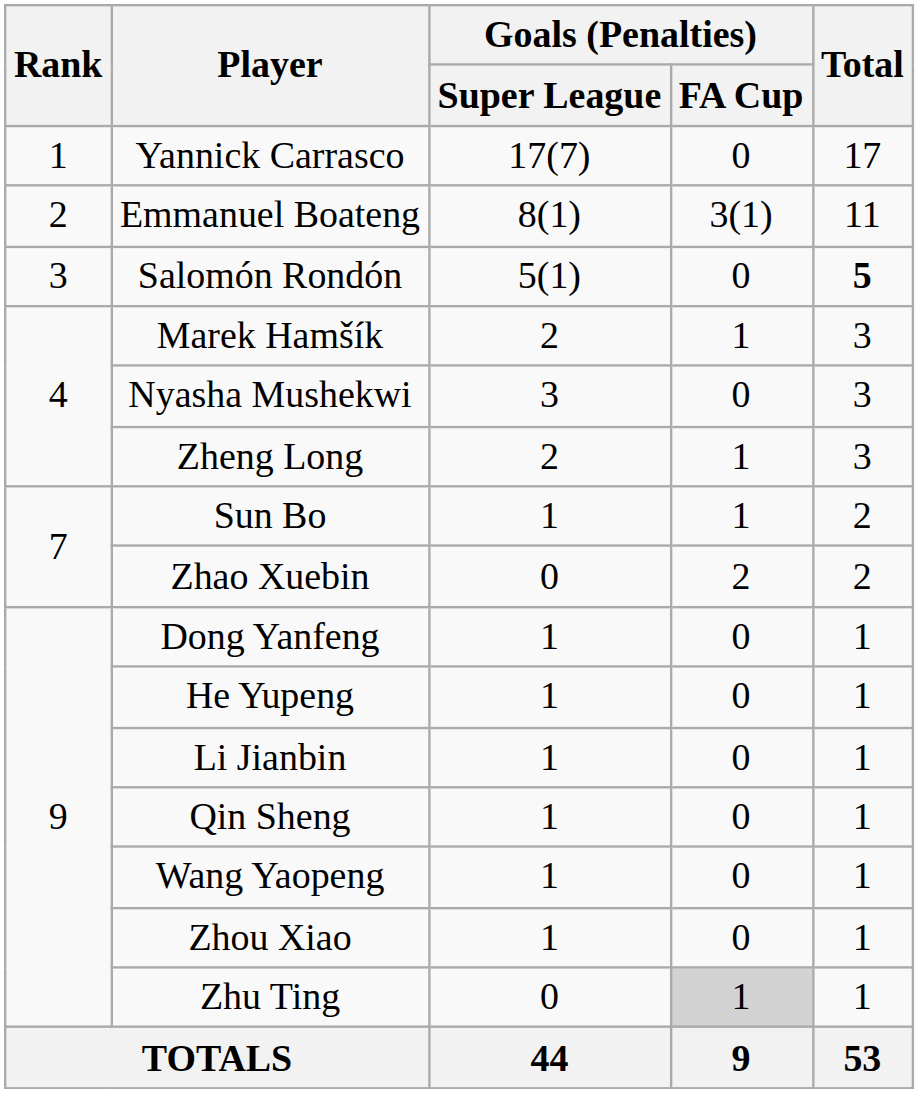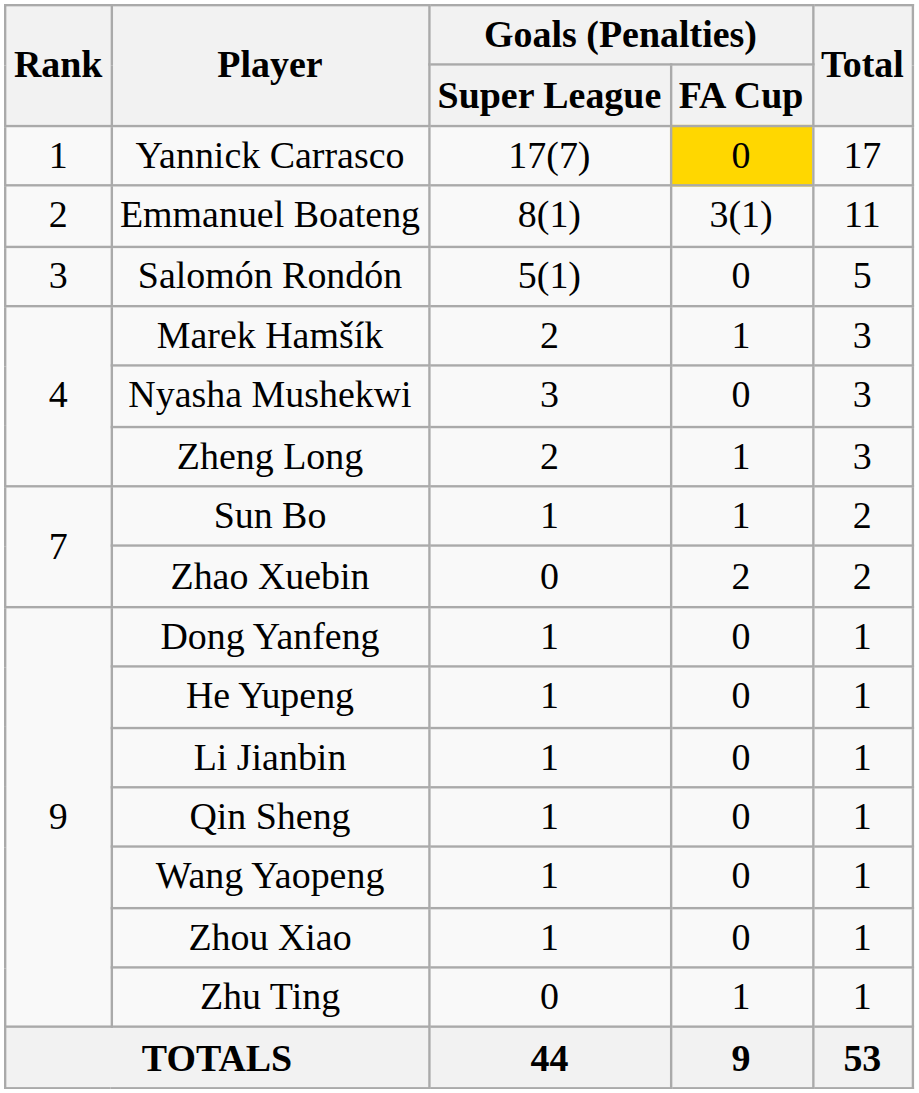(741, 154) no background -> (741, 154) gold background
(862, 275) bold -> (862, 275) normal
(741, 996) lightgrey background -> (741, 996) no background
